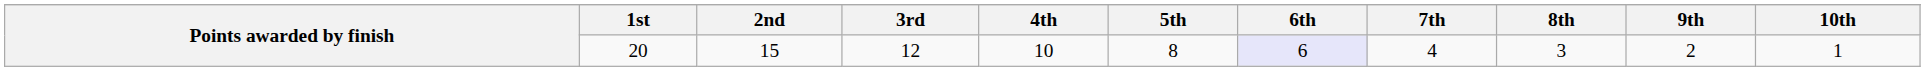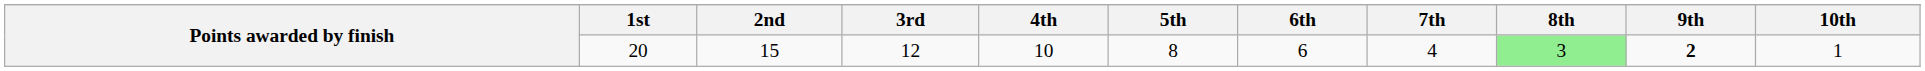(1303, 50) lavender background -> (1303, 50) no background
(1561, 50) no background -> (1561, 50) lightgreen background
(1691, 50) normal -> (1691, 50) bold
